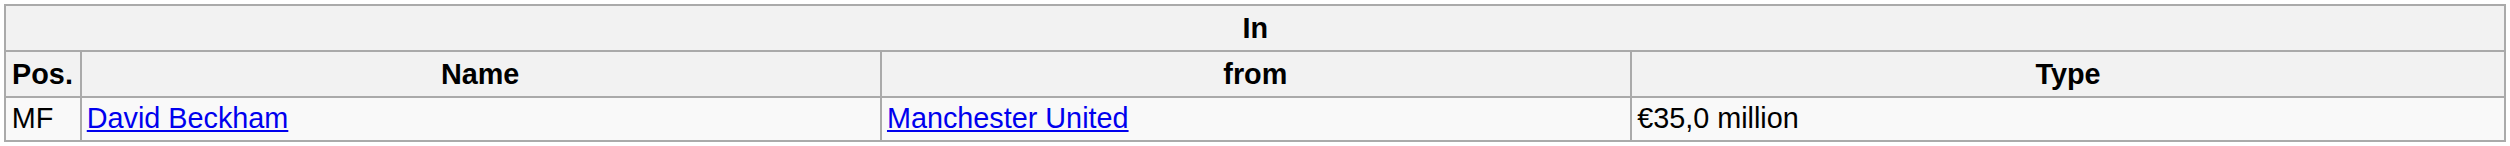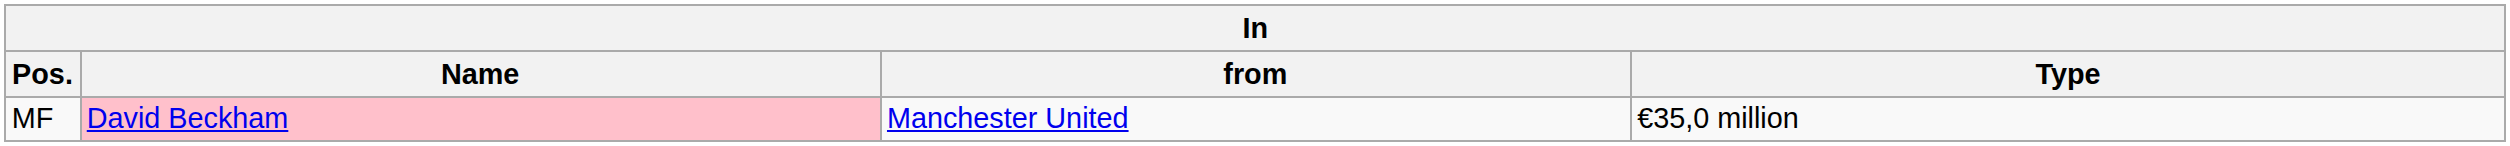(188, 119) no background -> (188, 119) pink background
